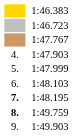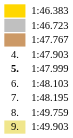(15, 69) normal -> (15, 69) bold
(15, 98) bold -> (15, 98) normal
(15, 112) bold -> (15, 112) normal
(15, 127) no background -> (15, 127) khaki background
